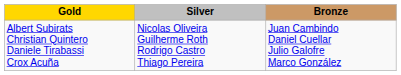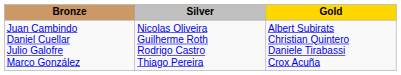columns swapped: (70, 12) <-> (331, 12)
